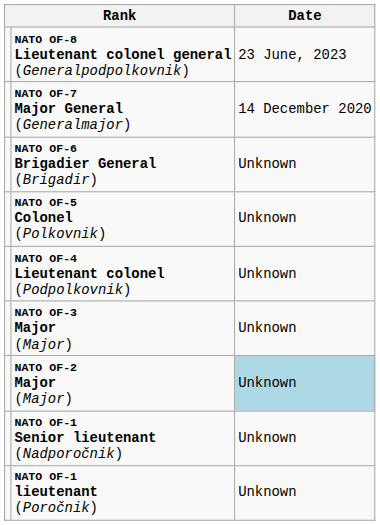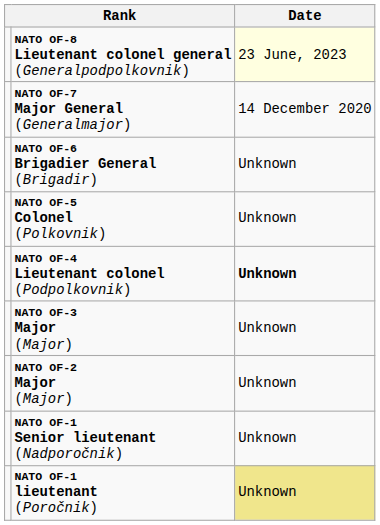(292, 55) no background -> (292, 55) lightyellow background
(267, 274) normal -> (267, 274) bold
(267, 383) lightblue background -> (267, 383) no background
(267, 493) no background -> (267, 493) khaki background
